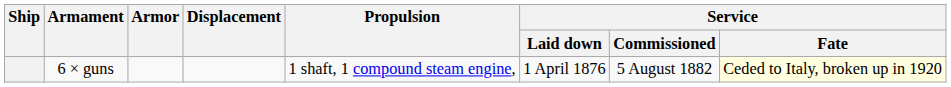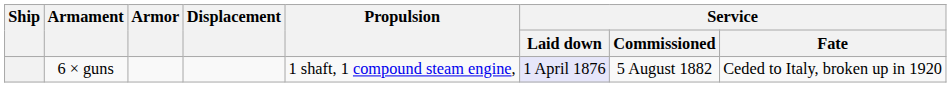(564, 69) no background -> (564, 69) lavender background
(833, 69) lightyellow background -> (833, 69) no background
